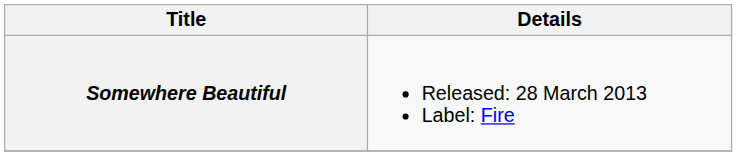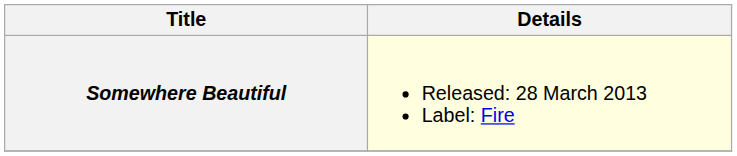(550, 104) no background -> (550, 104) lightyellow background
